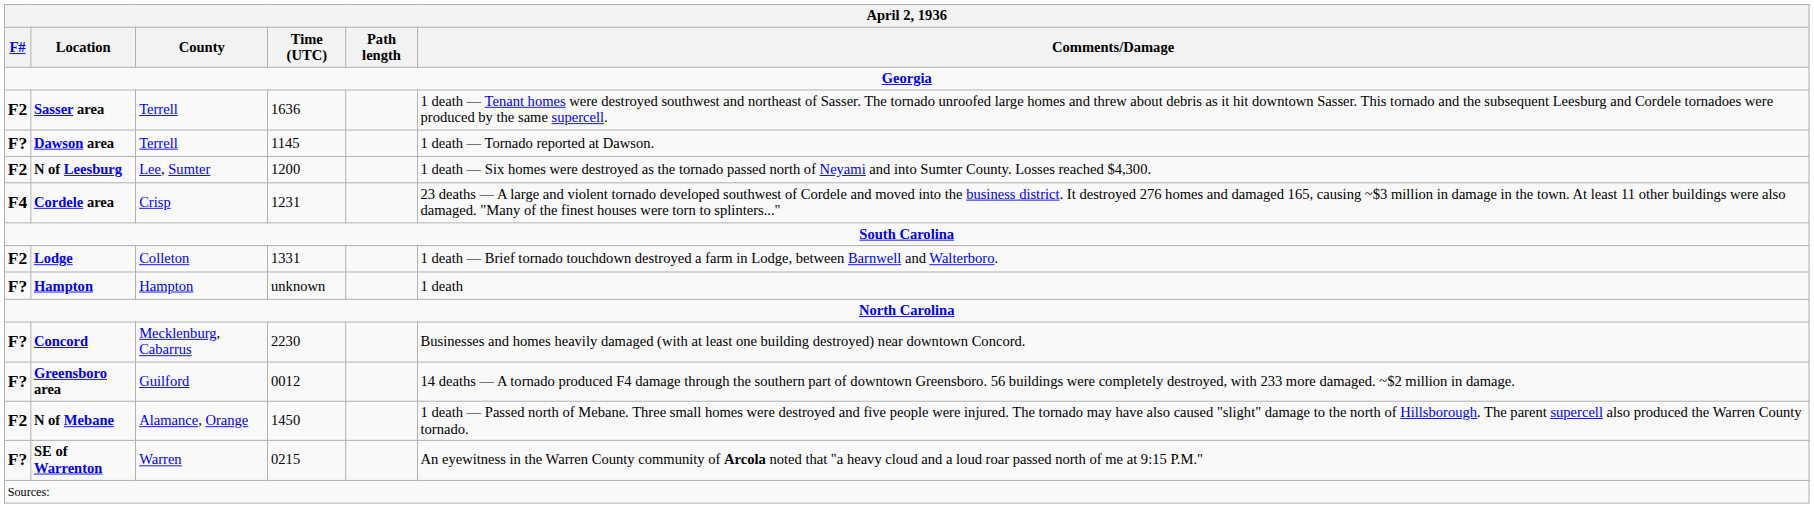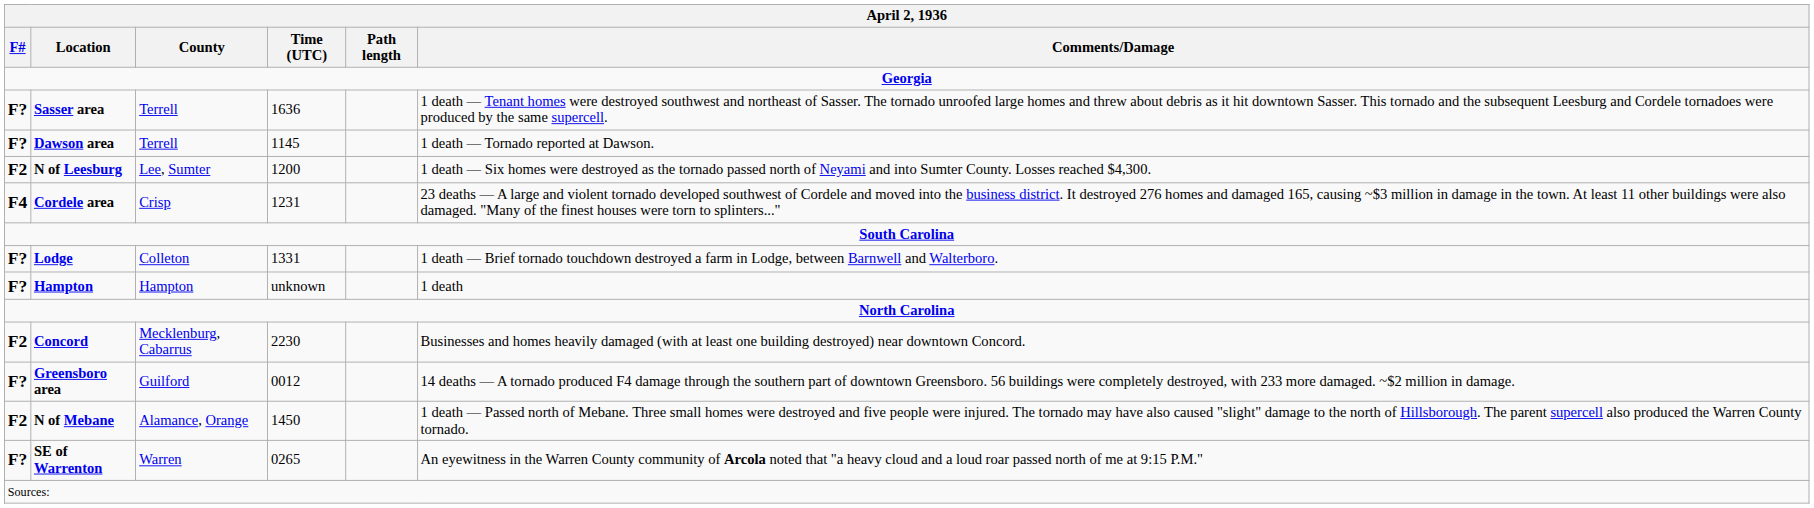(18, 109) F2 -> (18, 109) F?
(18, 259) F2 -> (18, 259) F?
(18, 341) F? -> (18, 341) F2
(286, 460) 0215 -> (286, 460) 0265
